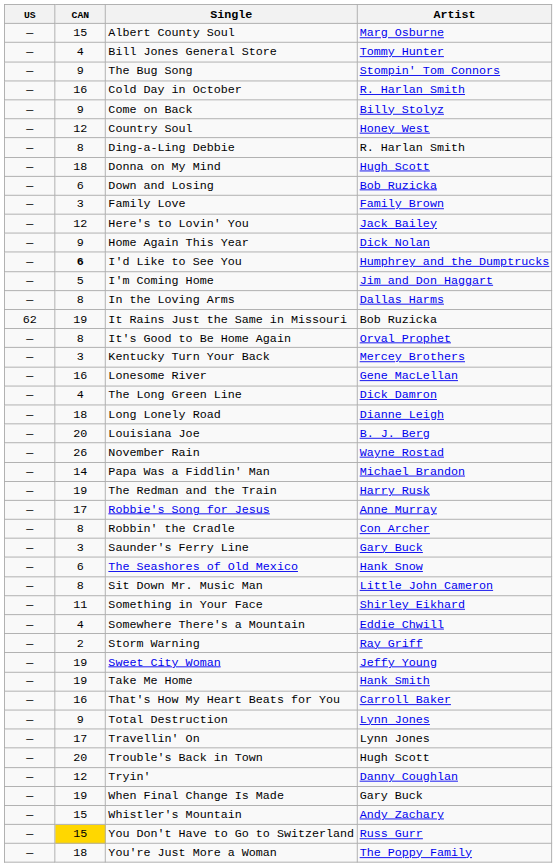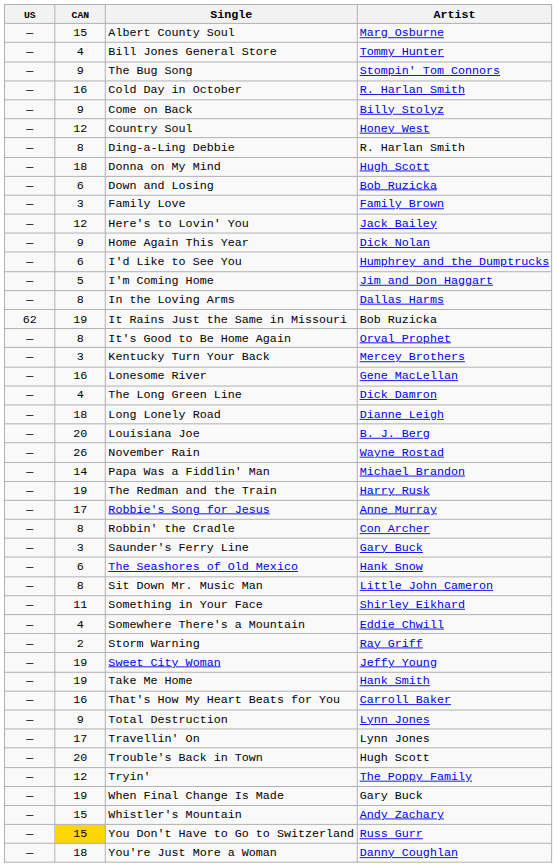(80, 262) bold -> (80, 262) normal
(409, 777) Danny Coughlan -> (416, 777) The Poppy Family
(416, 853) The Poppy Family -> (409, 853) Danny Coughlan
